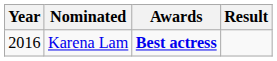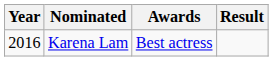(176, 42) bold -> (174, 42) normal
